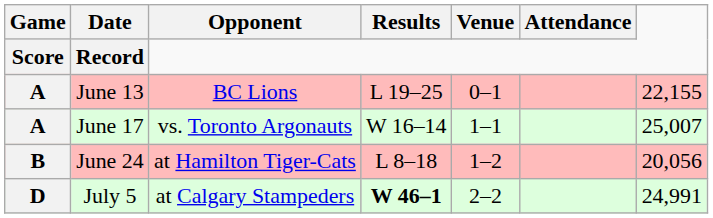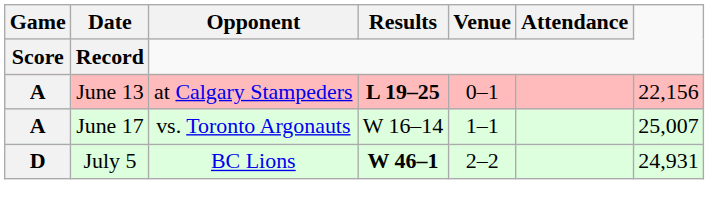(255, 91) BC Lions -> (253, 91) at Calgary Stampeders
(406, 91) normal -> (403, 91) bold
(672, 91) 22,155 -> (669, 91) 22,156
- row: (110, 160)
(255, 195) at Calgary Stampeders -> (253, 160) BC Lions
(672, 195) 24,991 -> (669, 160) 24,931
